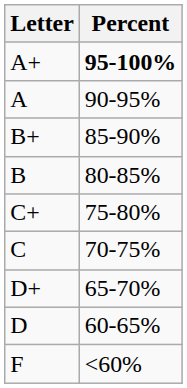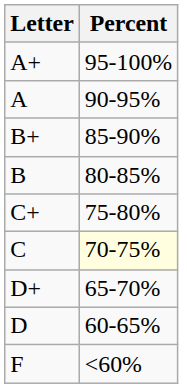(130, 61) bold -> (128, 61) normal
(123, 250) no background -> (123, 250) lightyellow background
